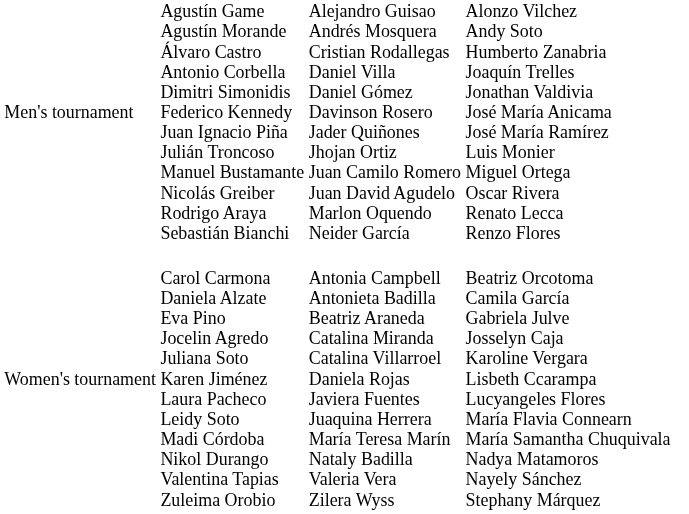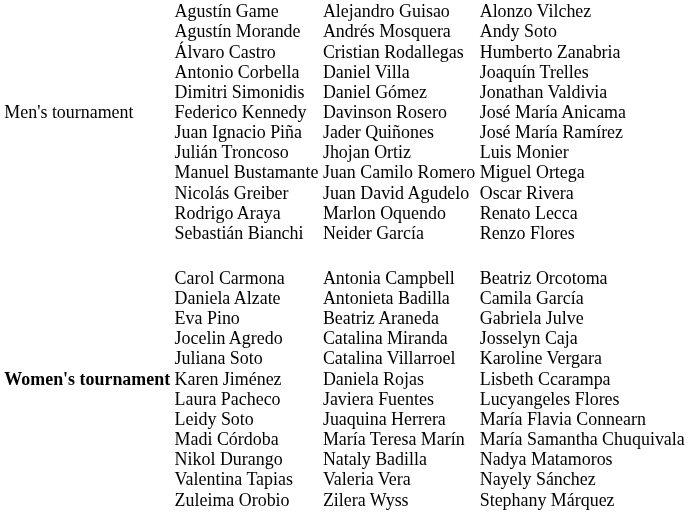(80, 378) normal -> (87, 378) bold
